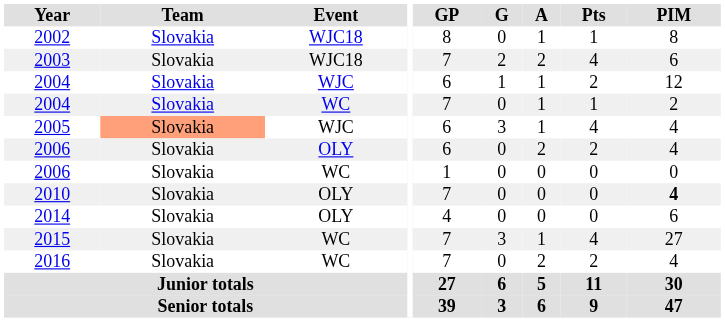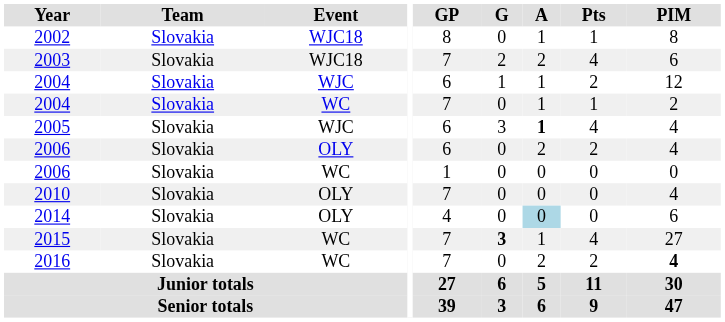(183, 127) lightsalmon background -> (183, 127) no background
(541, 127) normal -> (541, 127) bold
(674, 194) bold -> (674, 194) normal
(541, 216) no background -> (541, 216) lightblue background
(502, 239) normal -> (502, 239) bold
(674, 261) normal -> (674, 261) bold
